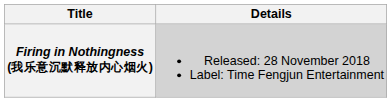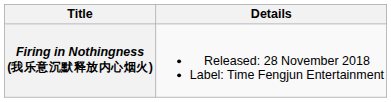(271, 68) lightgrey background -> (271, 68) no background
